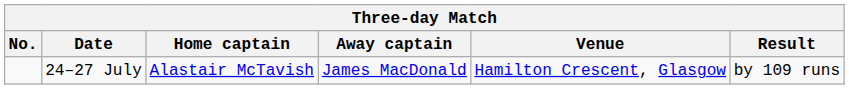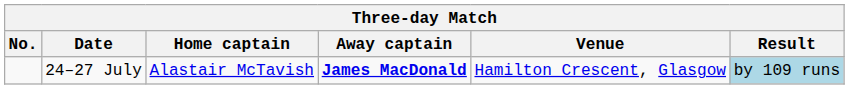(394, 70) normal -> (394, 70) bold
(787, 70) no background -> (787, 70) lightblue background
